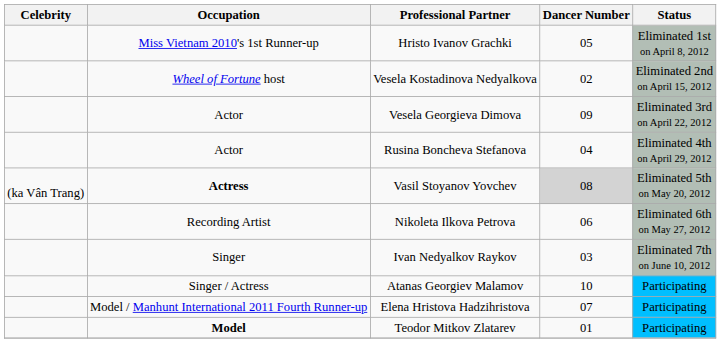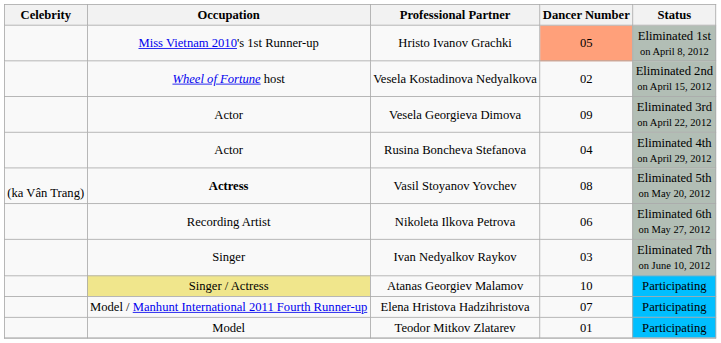(586, 43) no background -> (586, 43) lightsalmon background
(586, 186) lightgrey background -> (586, 186) no background
(229, 286) no background -> (229, 286) khaki background
(229, 327) bold -> (229, 327) normal
